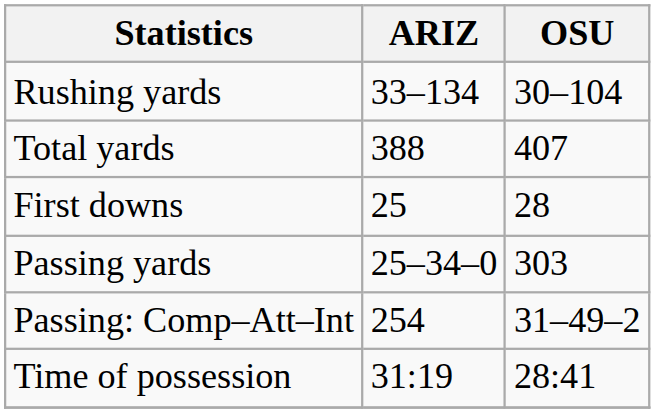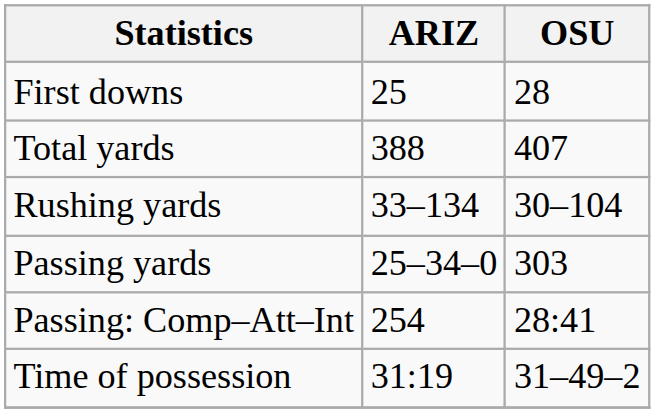rows swapped: (98, 205) <-> (117, 90)
(577, 320) 31–49–2 -> (555, 320) 28:41
(555, 377) 28:41 -> (577, 377) 31–49–2
